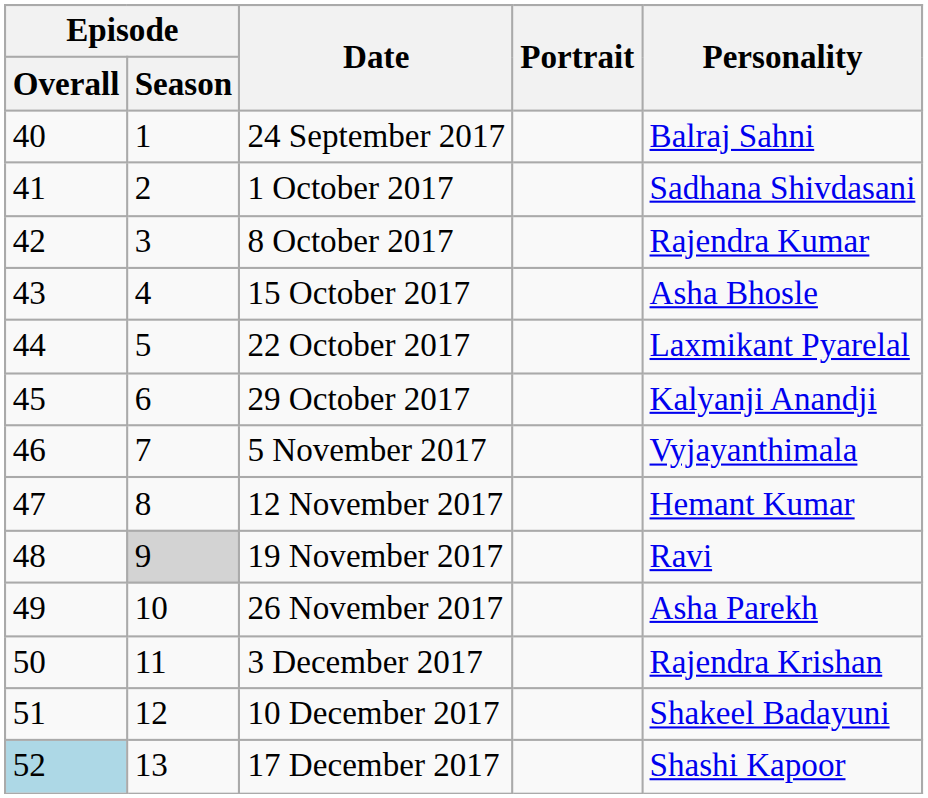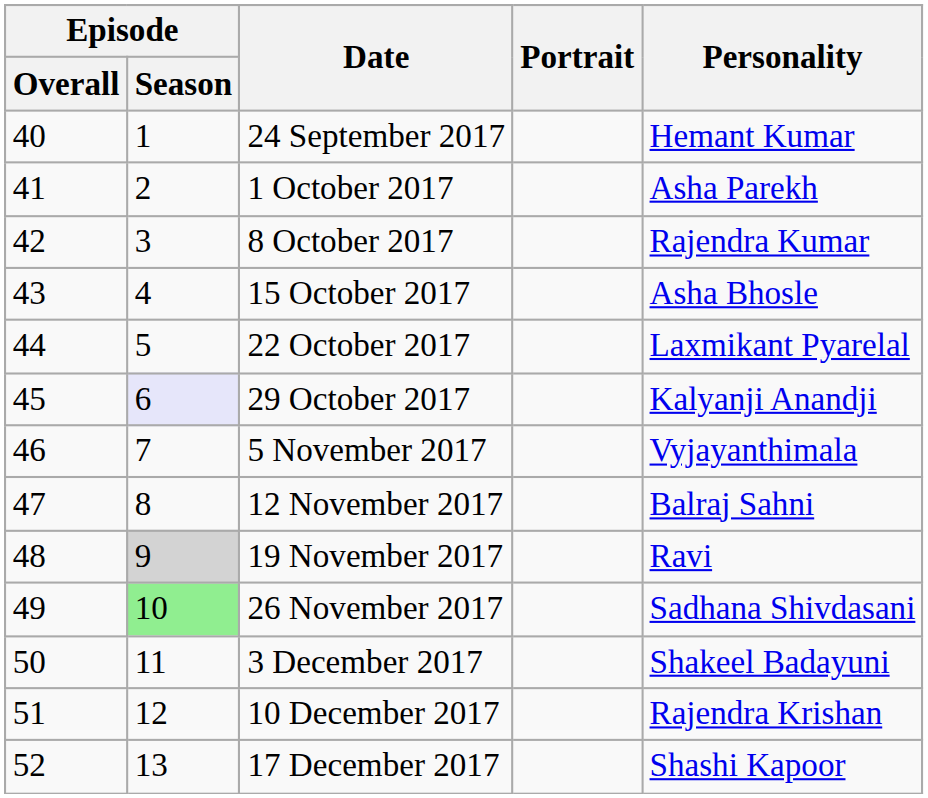(732, 135) Balraj Sahni -> (752, 135) Hemant Kumar
(782, 188) Sadhana Shivdasani -> (734, 188) Asha Parekh
(143, 398) no background -> (143, 398) lavender background
(752, 503) Hemant Kumar -> (732, 503) Balraj Sahni
(151, 608) no background -> (151, 608) lightgreen background
(734, 608) Asha Parekh -> (782, 608) Sadhana Shivdasani
(766, 661) Rajendra Krishan -> (770, 661) Shakeel Badayuni
(770, 713) Shakeel Badayuni -> (766, 713) Rajendra Krishan
(29, 766) lightblue background -> (29, 766) no background
